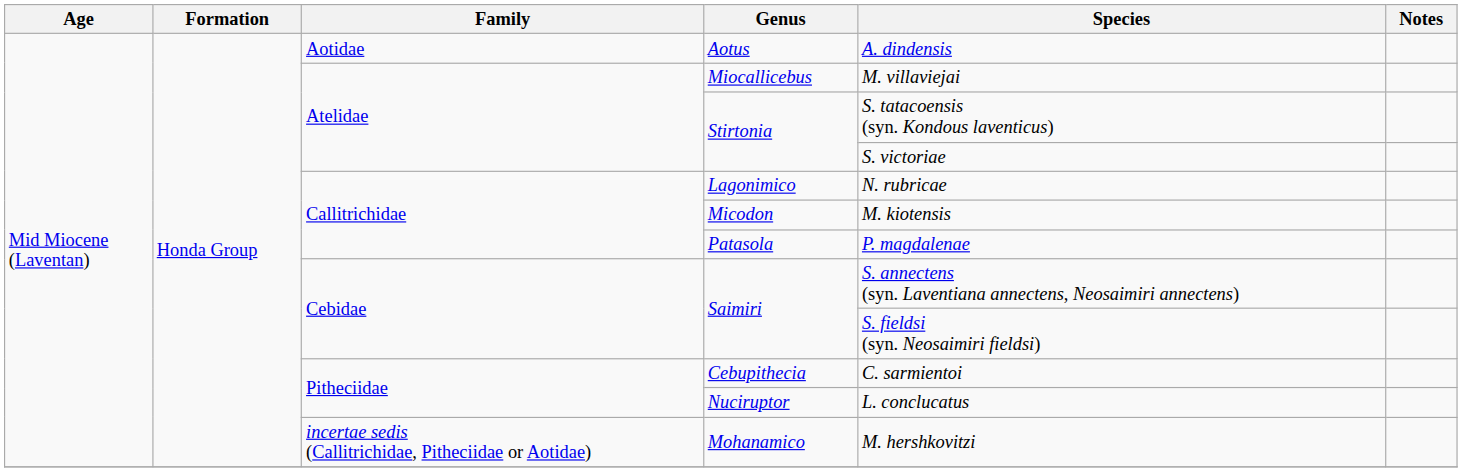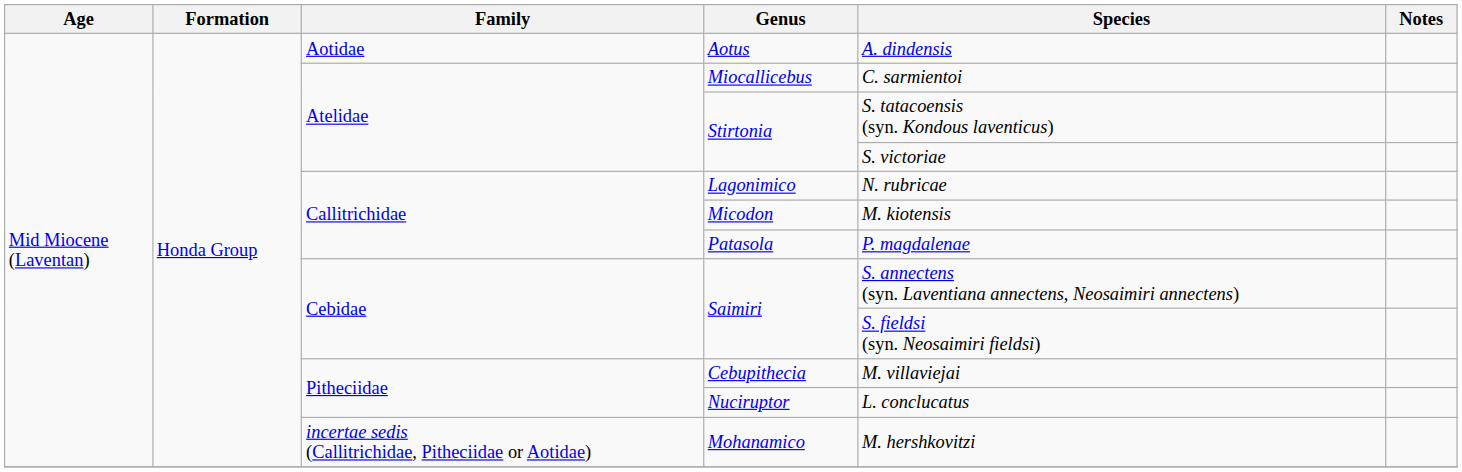(911, 77) M. villaviejai -> (912, 77) C. sarmientoi
(912, 373) C. sarmientoi -> (911, 373) M. villaviejai
